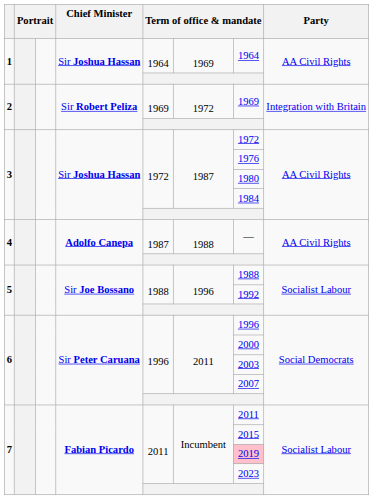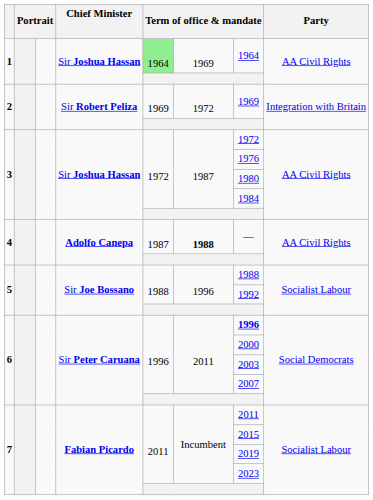(158, 63) no background -> (158, 63) lightgreen background
(203, 244) normal -> (203, 244) bold
(248, 325) normal -> (248, 325) bold
(248, 454) pink background -> (248, 454) no background
